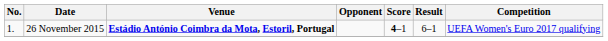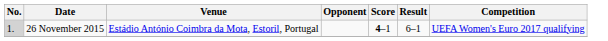(10, 28) no background -> (10, 28) lightgrey background
(221, 28) bold -> (214, 28) normal
